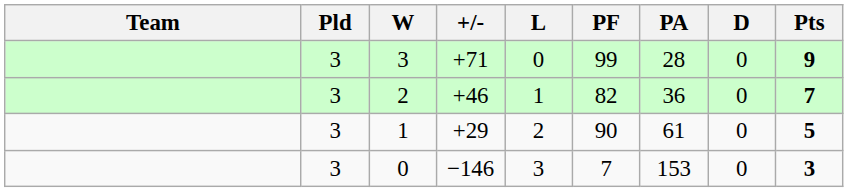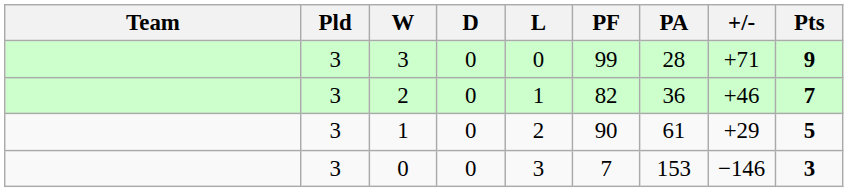columns swapped: (742, 22) <-> (471, 22)
